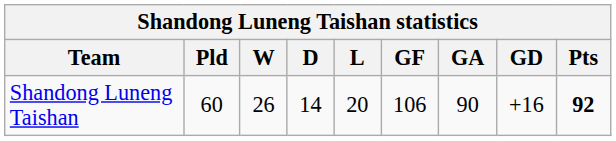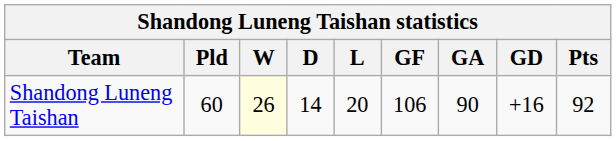(264, 105) no background -> (264, 105) lightyellow background
(583, 105) bold -> (583, 105) normal
